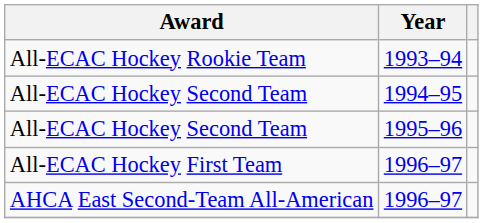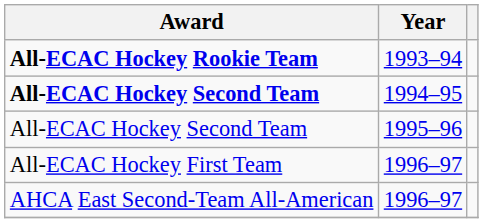(158, 57) normal -> (164, 57) bold
(159, 93) normal -> (165, 93) bold
